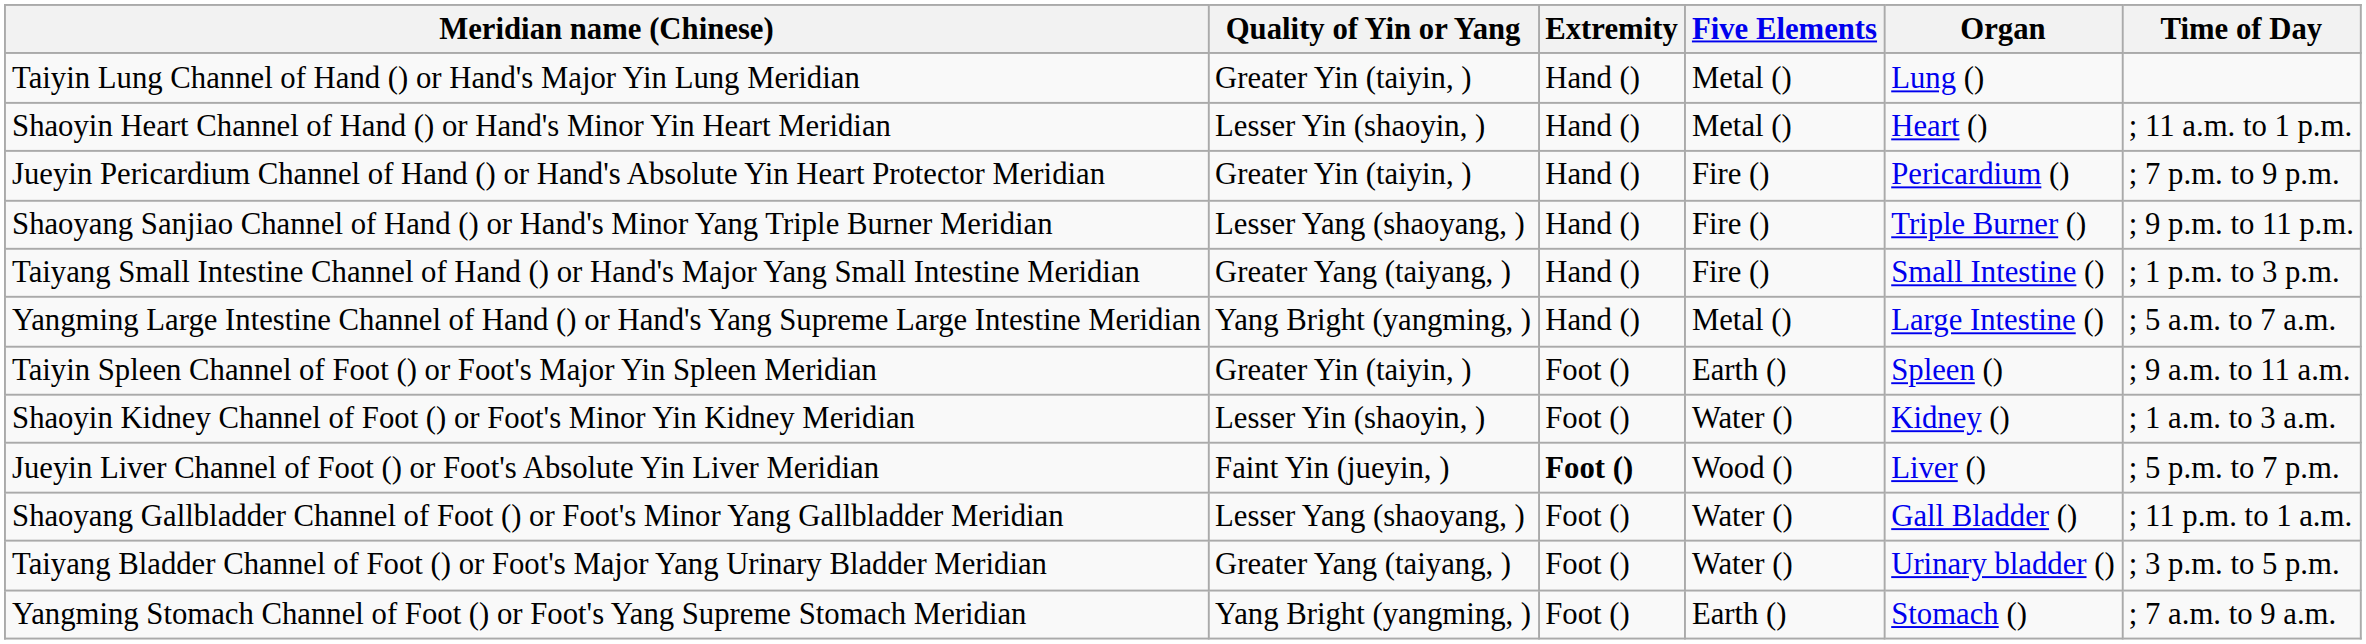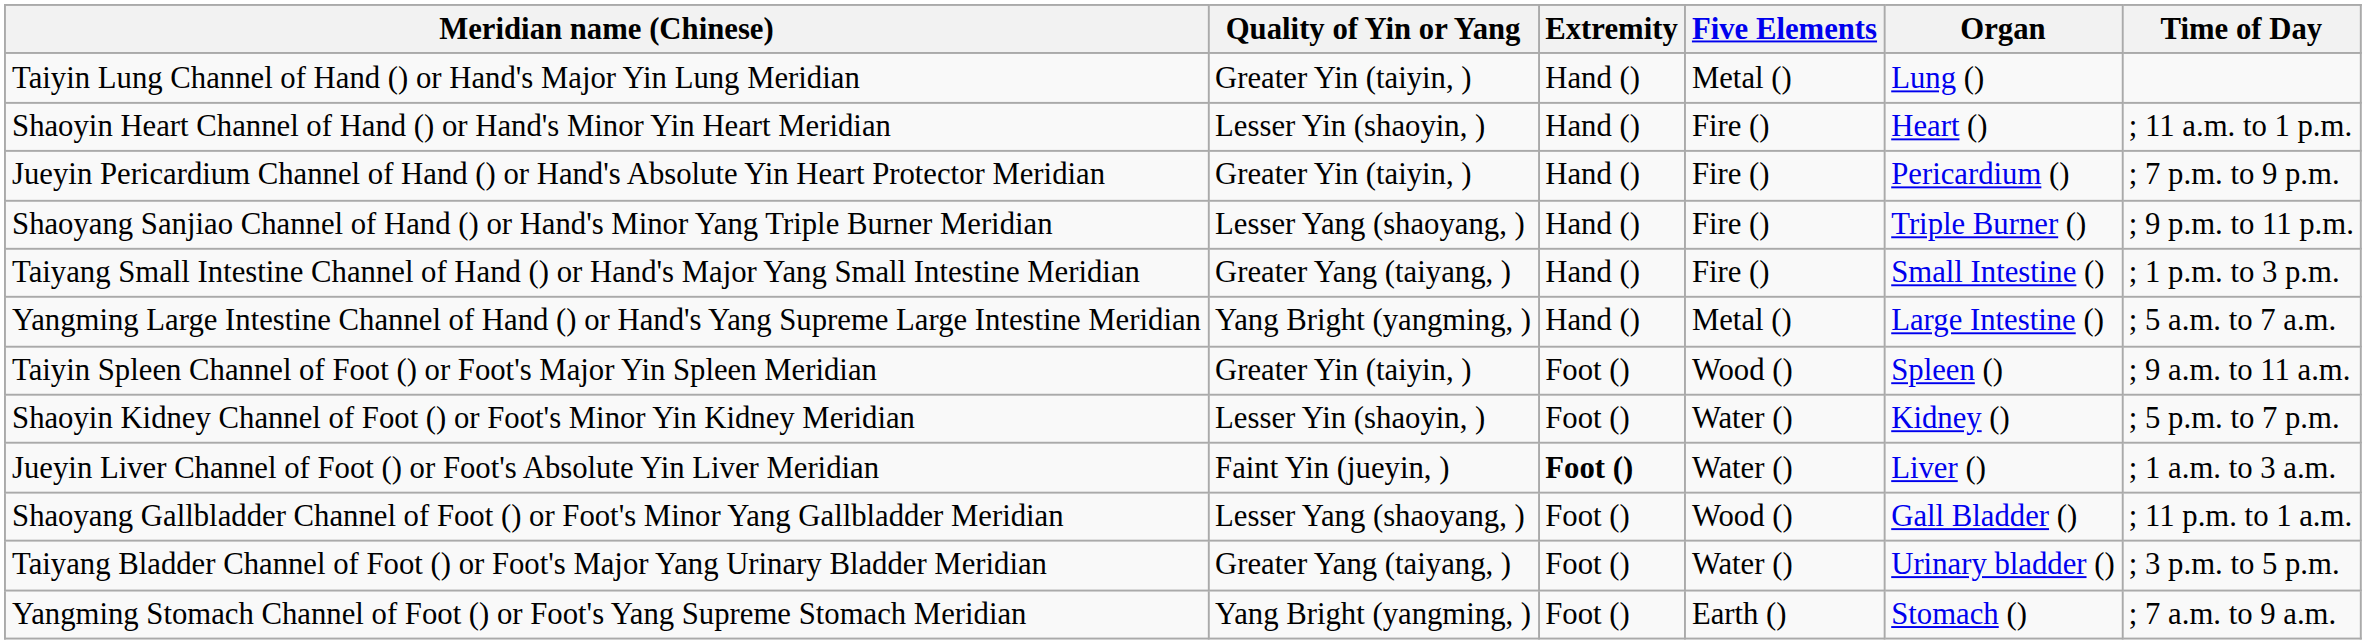(1742, 126) Metal () -> (1731, 126) Fire ()
(1739, 369) Earth () -> (1742, 369) Wood ()
(2233, 418) ; 1 a.m. to 3 a.m. -> (2234, 418) ; 5 p.m. to 7 p.m.
(1742, 467) Wood () -> (1742, 467) Water ()
(2234, 467) ; 5 p.m. to 7 p.m. -> (2233, 467) ; 1 a.m. to 3 a.m.
(1742, 516) Water () -> (1742, 516) Wood ()
